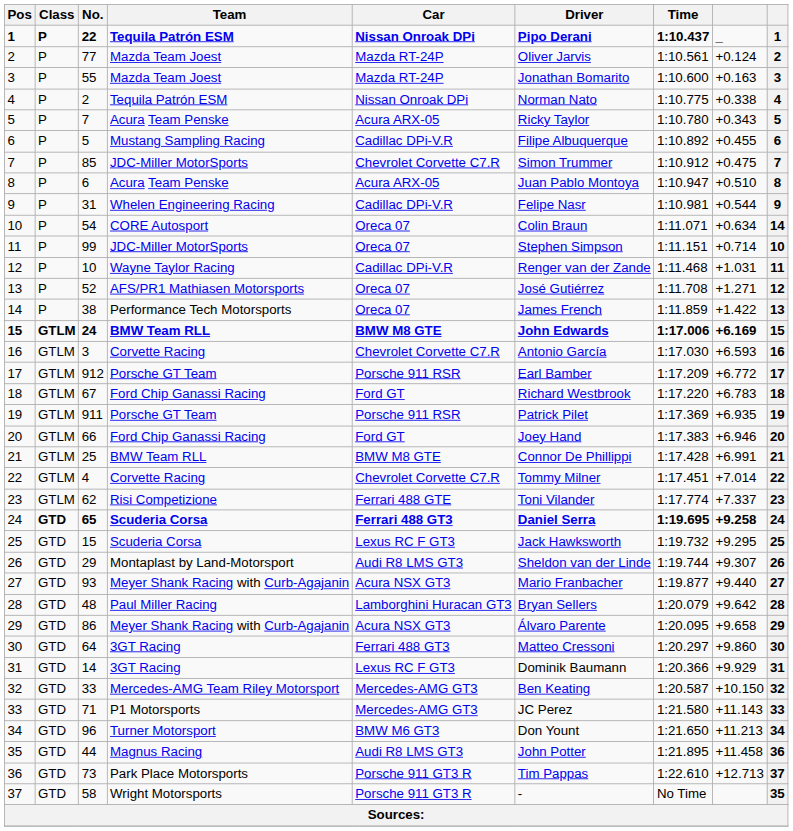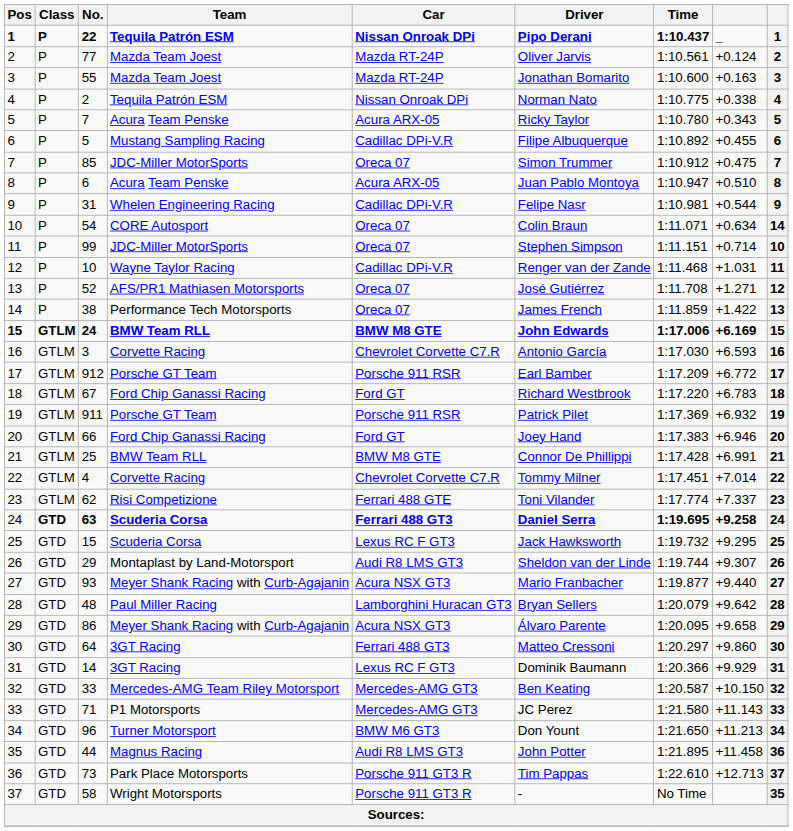(428, 162) Chevrolet Corvette C7.R -> (383, 162) Oreca 07
(736, 415) +6.935 -> (736, 415) +6.932
(89, 520) 65 -> (89, 520) 63
